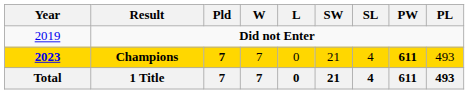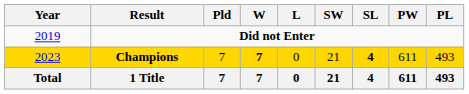(47, 57) bold -> (47, 57) normal
(222, 57) bold -> (222, 57) normal
(259, 57) normal -> (259, 57) bold
(371, 57) normal -> (371, 57) bold
(408, 57) bold -> (408, 57) normal
